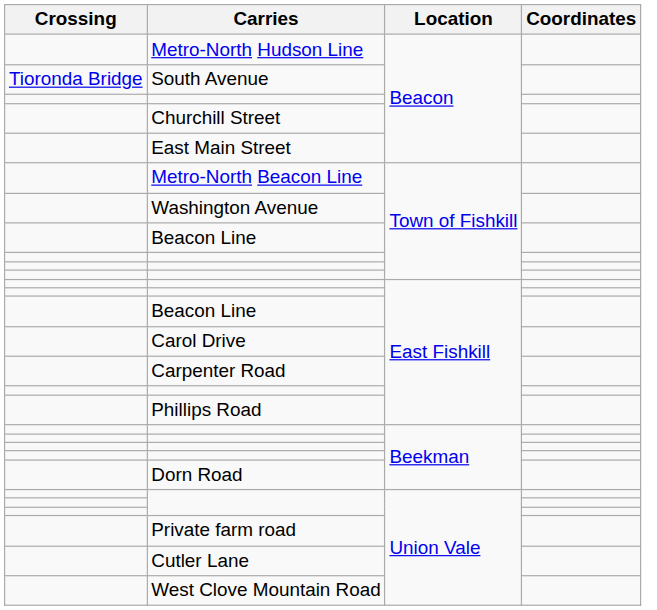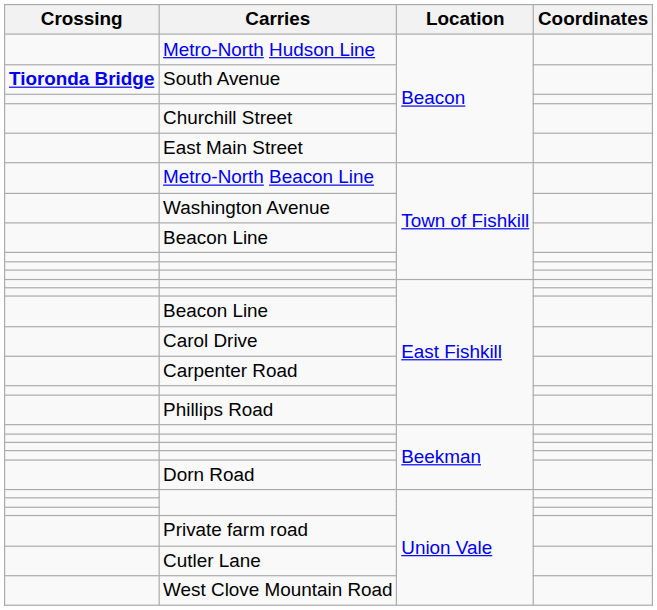(76, 79) normal -> (82, 79) bold
